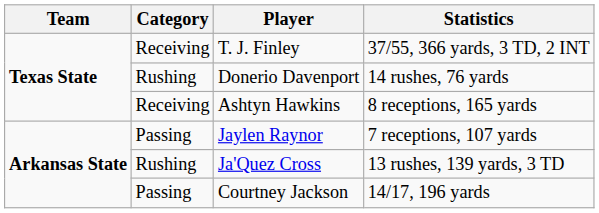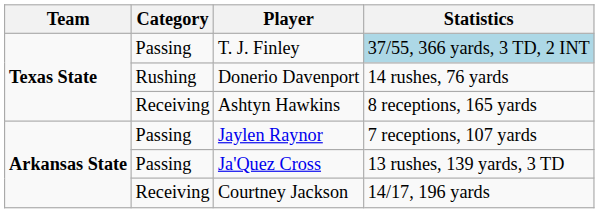(173, 48) Receiving -> (163, 48) Passing
(479, 48) no background -> (479, 48) lightblue background
(166, 163) Rushing -> (163, 163) Passing
(163, 192) Passing -> (173, 192) Receiving
